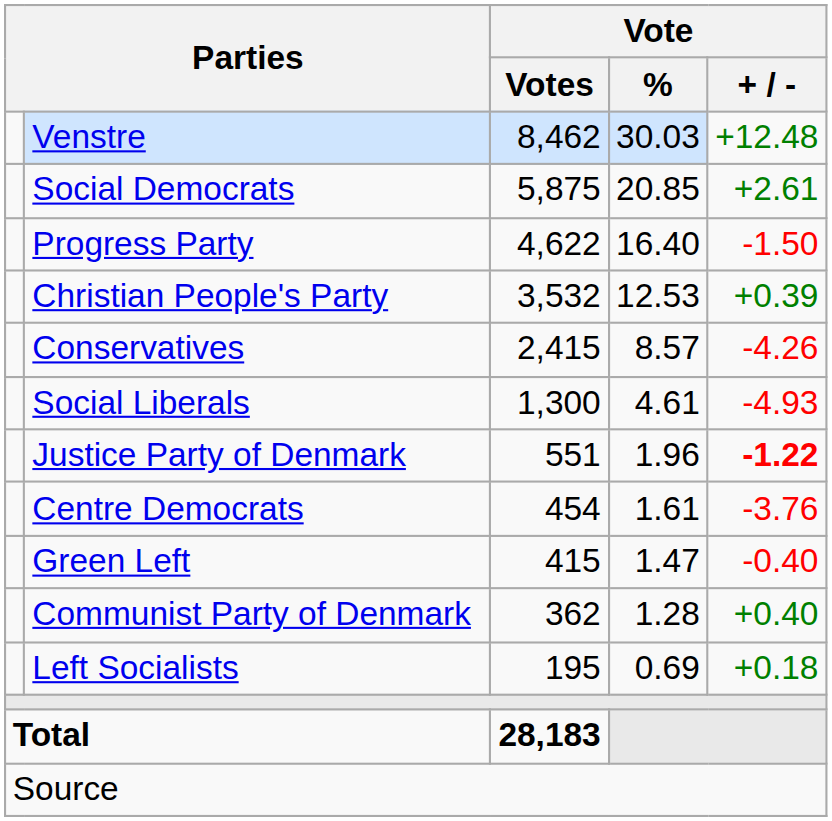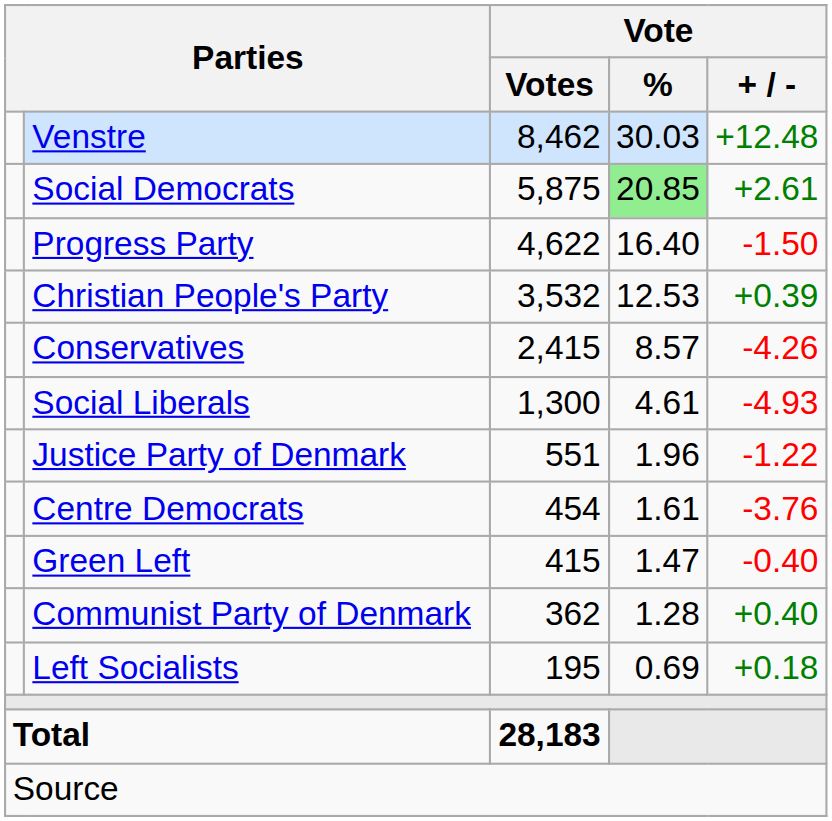(658, 190) no background -> (658, 190) lightgreen background
(780, 455) bold -> (780, 455) normal
